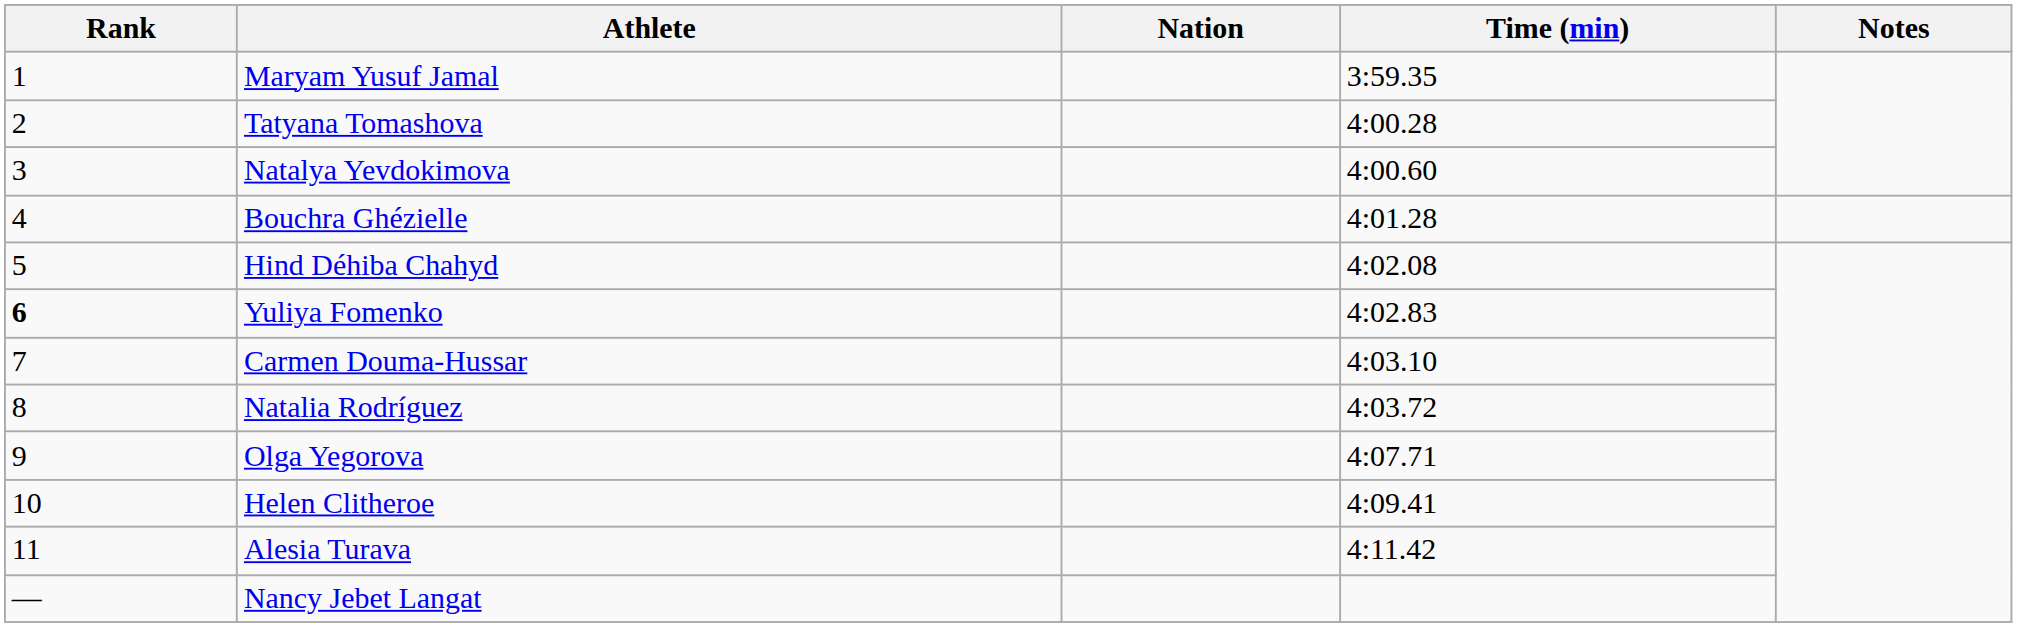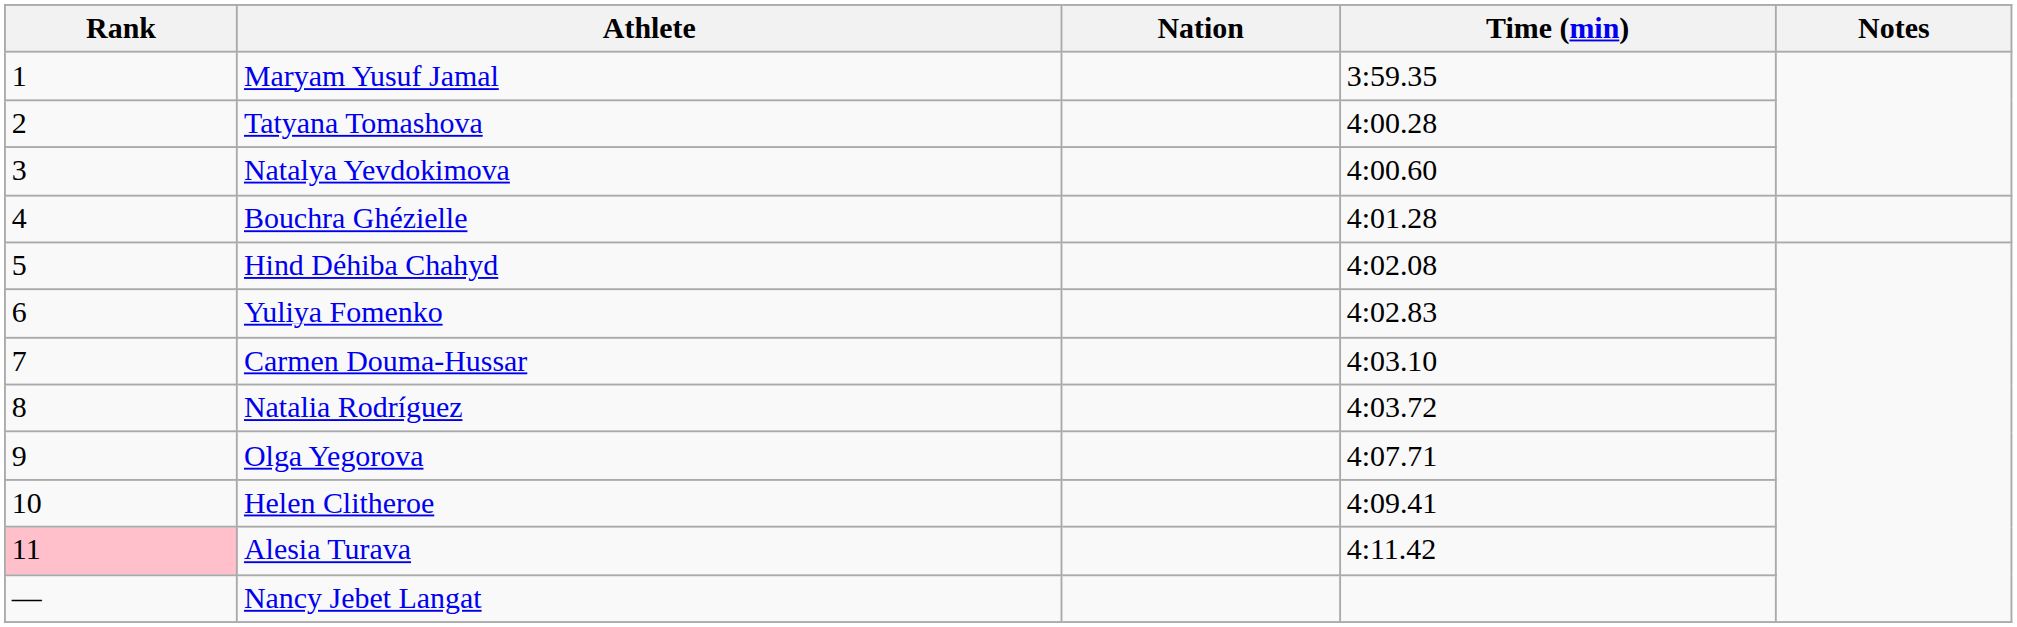(19, 312) bold -> (19, 312) normal
(26, 550) no background -> (26, 550) pink background
